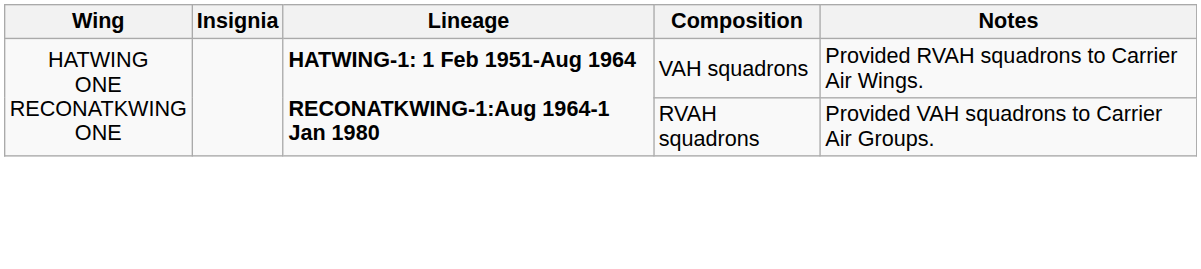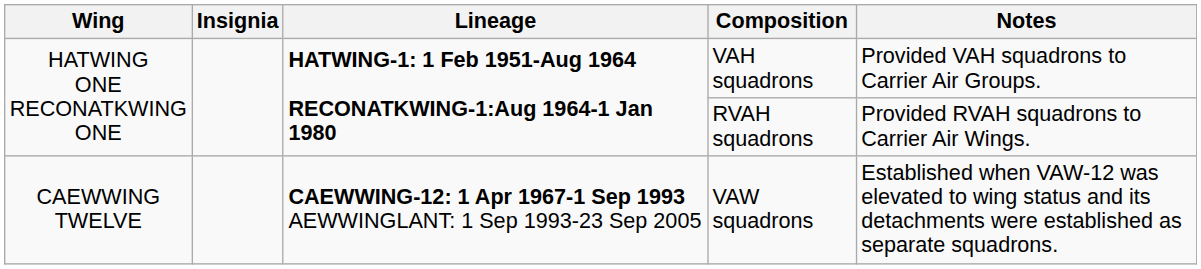(1001, 68) Provided RVAH squadrons to Carrier Air Wings. -> (994, 68) Provided VAH squadrons to Carrier Air Groups.
(994, 126) Provided VAH squadrons to Carrier Air Groups. -> (1001, 126) Provided RVAH squadrons to Carrier Air Wings.
+ row: (763, 209)
